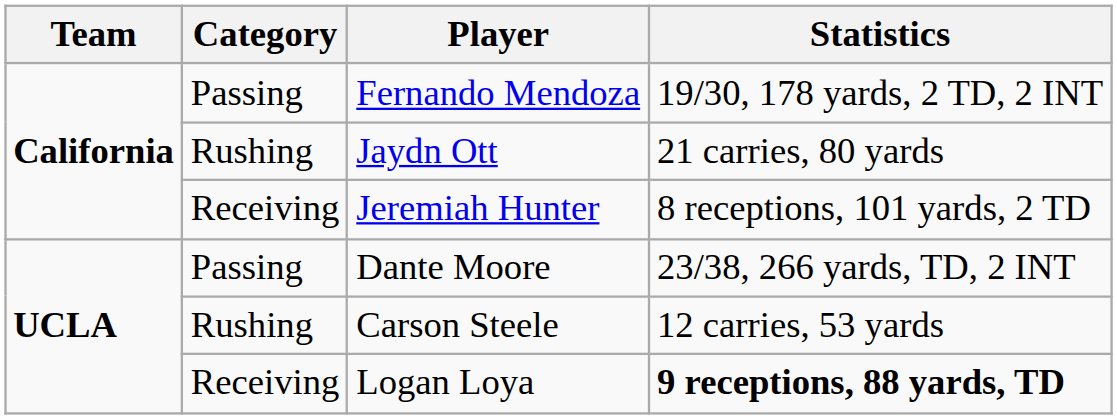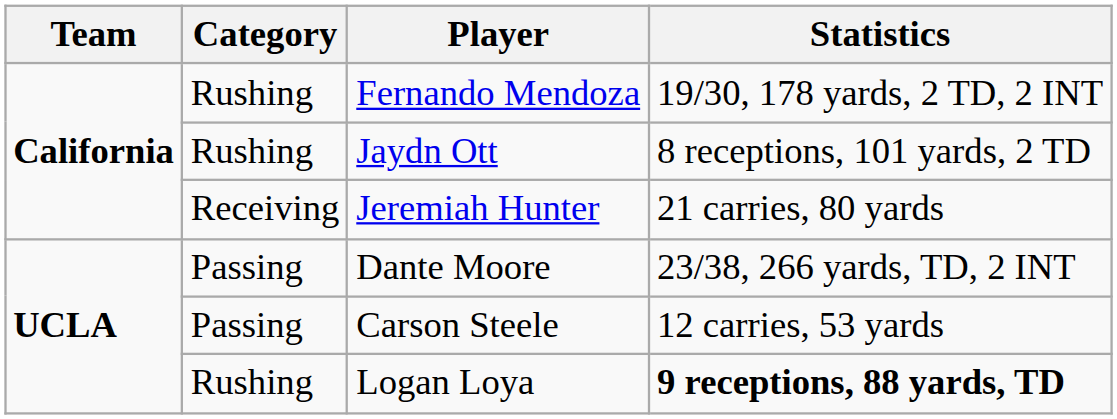(247, 92) Passing -> (252, 92) Rushing
(801, 150) 21 carries, 80 yards -> (874, 150) 8 receptions, 101 yards, 2 TD
(874, 208) 8 receptions, 101 yards, 2 TD -> (801, 208) 21 carries, 80 yards
(252, 324) Rushing -> (247, 324) Passing
(265, 382) Receiving -> (252, 382) Rushing
